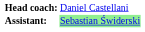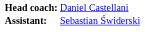(100, 21) lightgreen background -> (100, 21) no background
